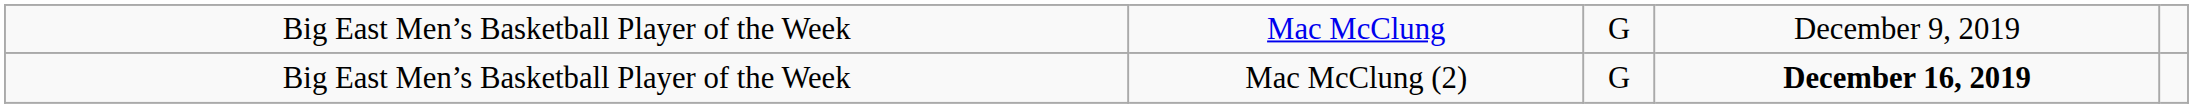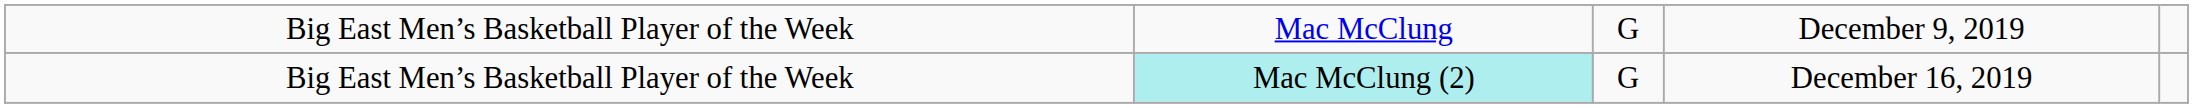(1356, 77) no background -> (1364, 77) paleturquoise background
(1907, 77) bold -> (1912, 77) normal
